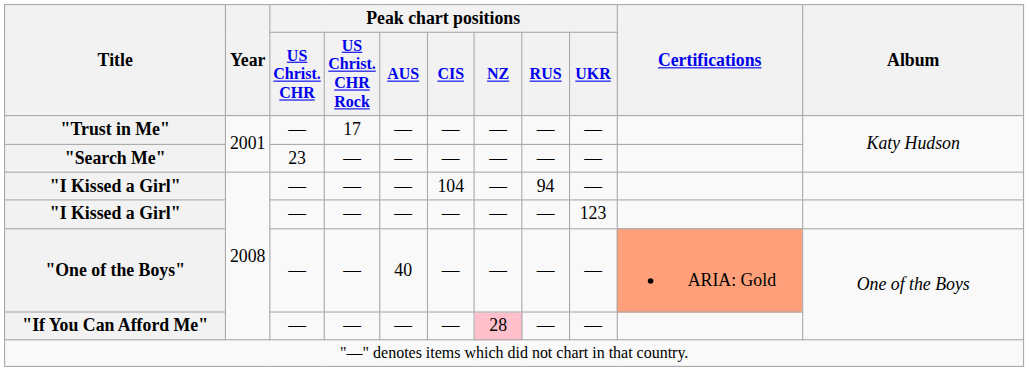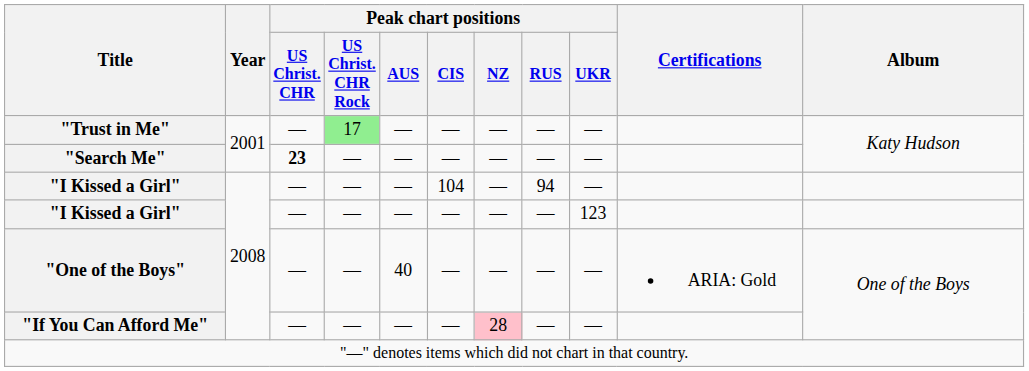(352, 129) no background -> (352, 129) lightgreen background
(297, 157) normal -> (297, 157) bold
(710, 280) lightsalmon background -> (710, 280) no background
